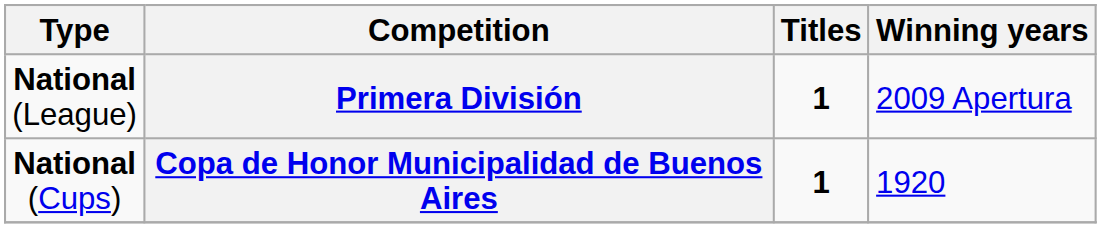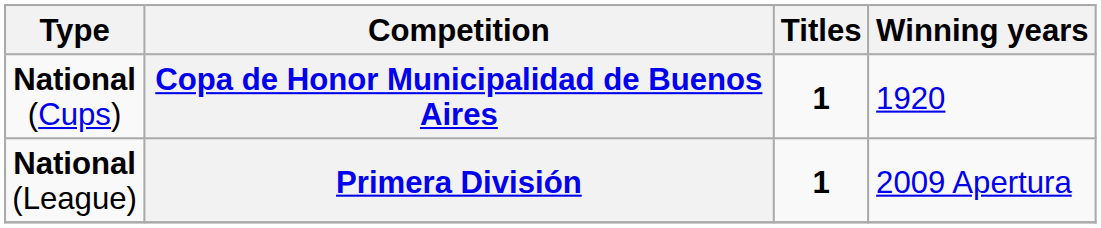rows swapped: (459, 97) <-> (459, 181)
